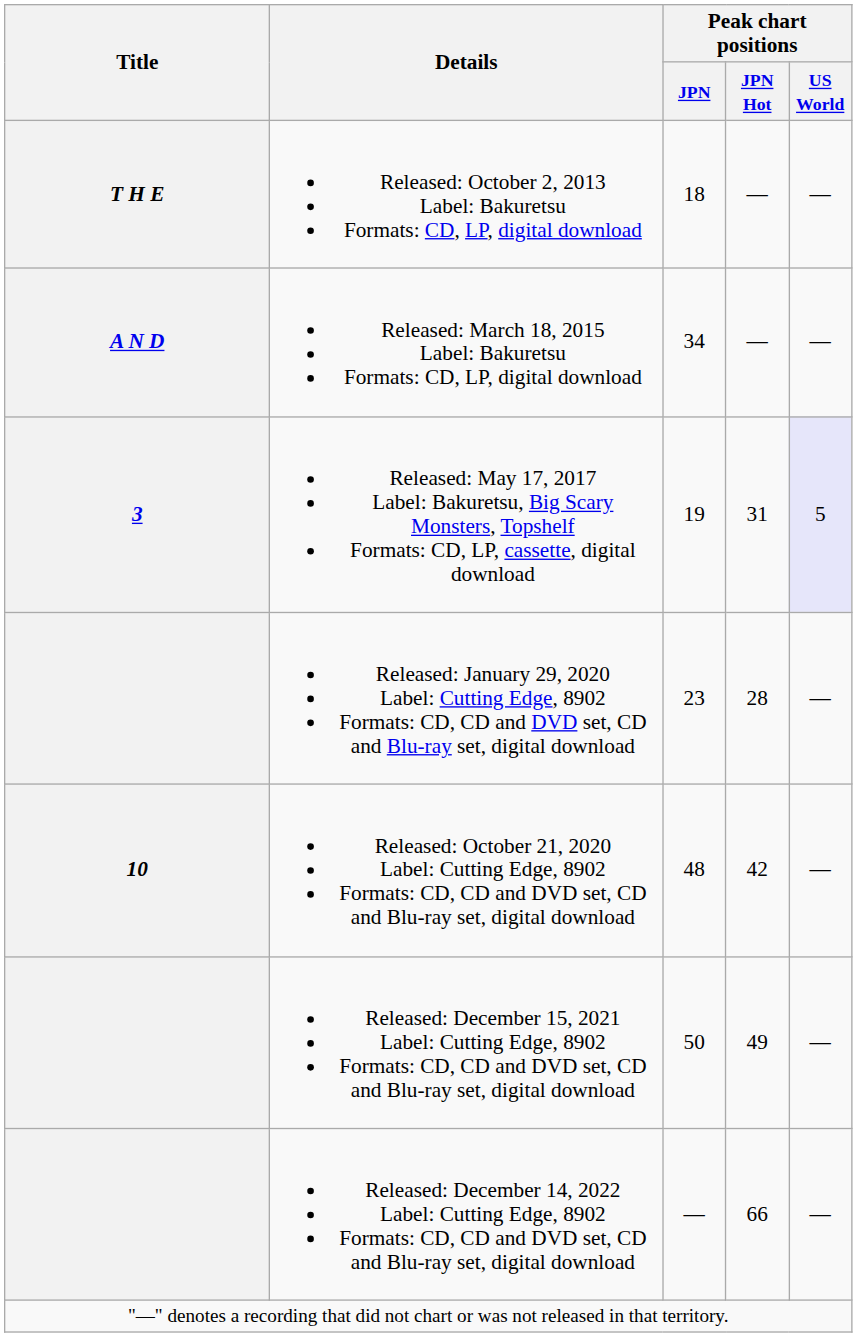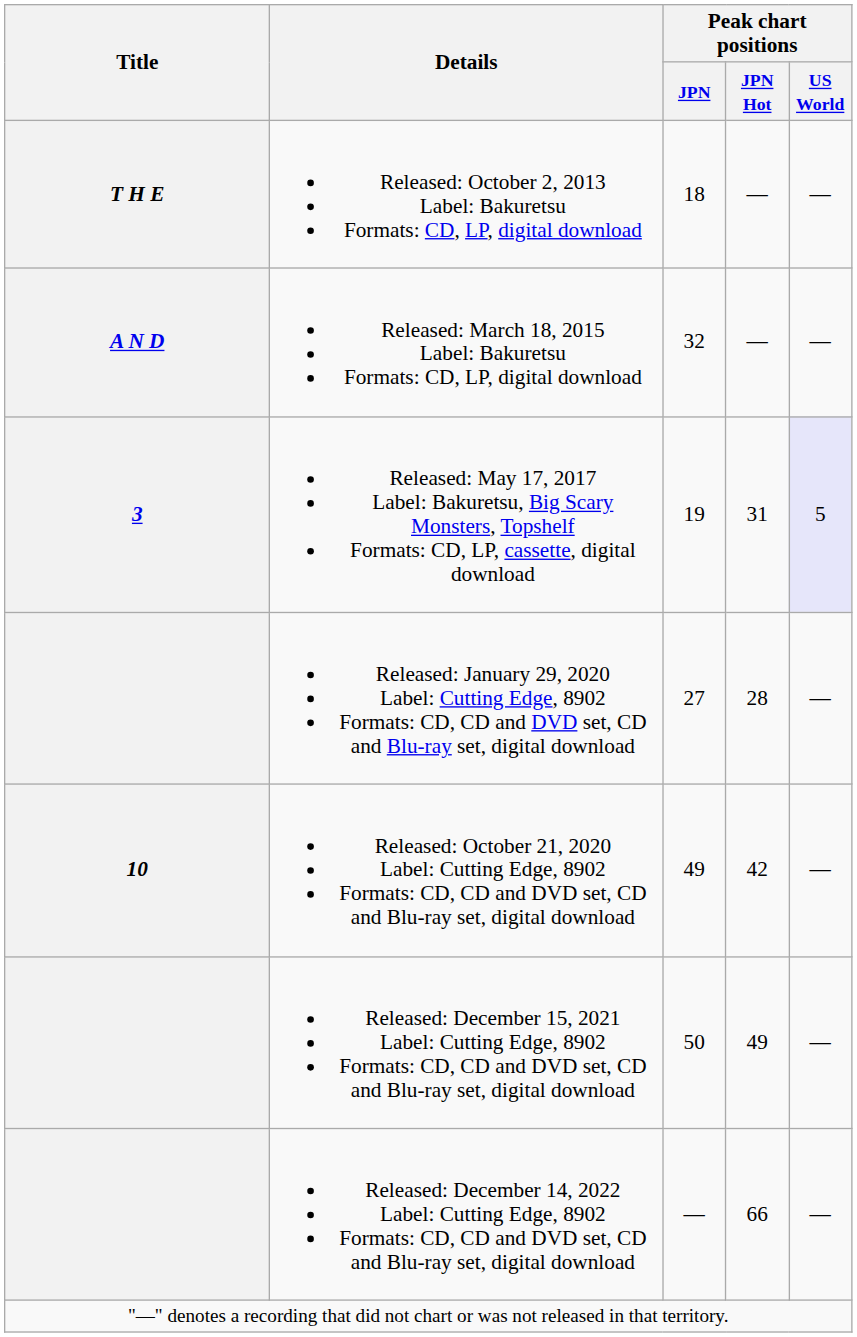(694, 342) 34 -> (694, 342) 32
(694, 698) 23 -> (694, 698) 27
(694, 870) 48 -> (694, 870) 49
